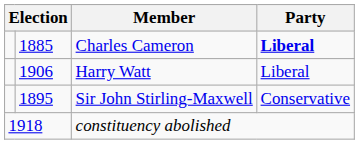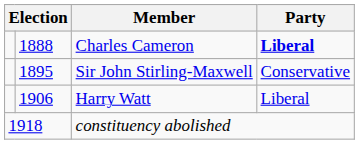(36, 44) 1885 -> (36, 44) 1888
rows swapped: (164, 98) <-> (113, 71)
